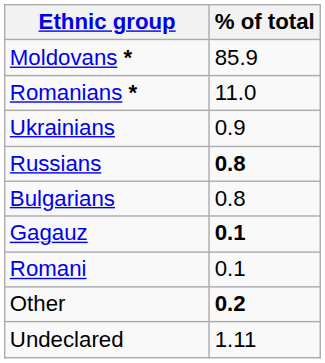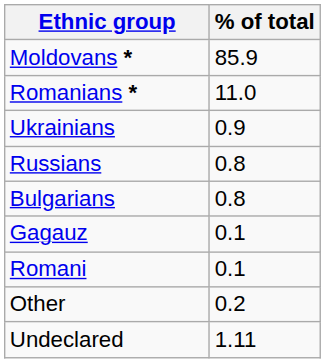(230, 163) bold -> (230, 163) normal
(230, 233) bold -> (230, 233) normal
(230, 304) bold -> (230, 304) normal
